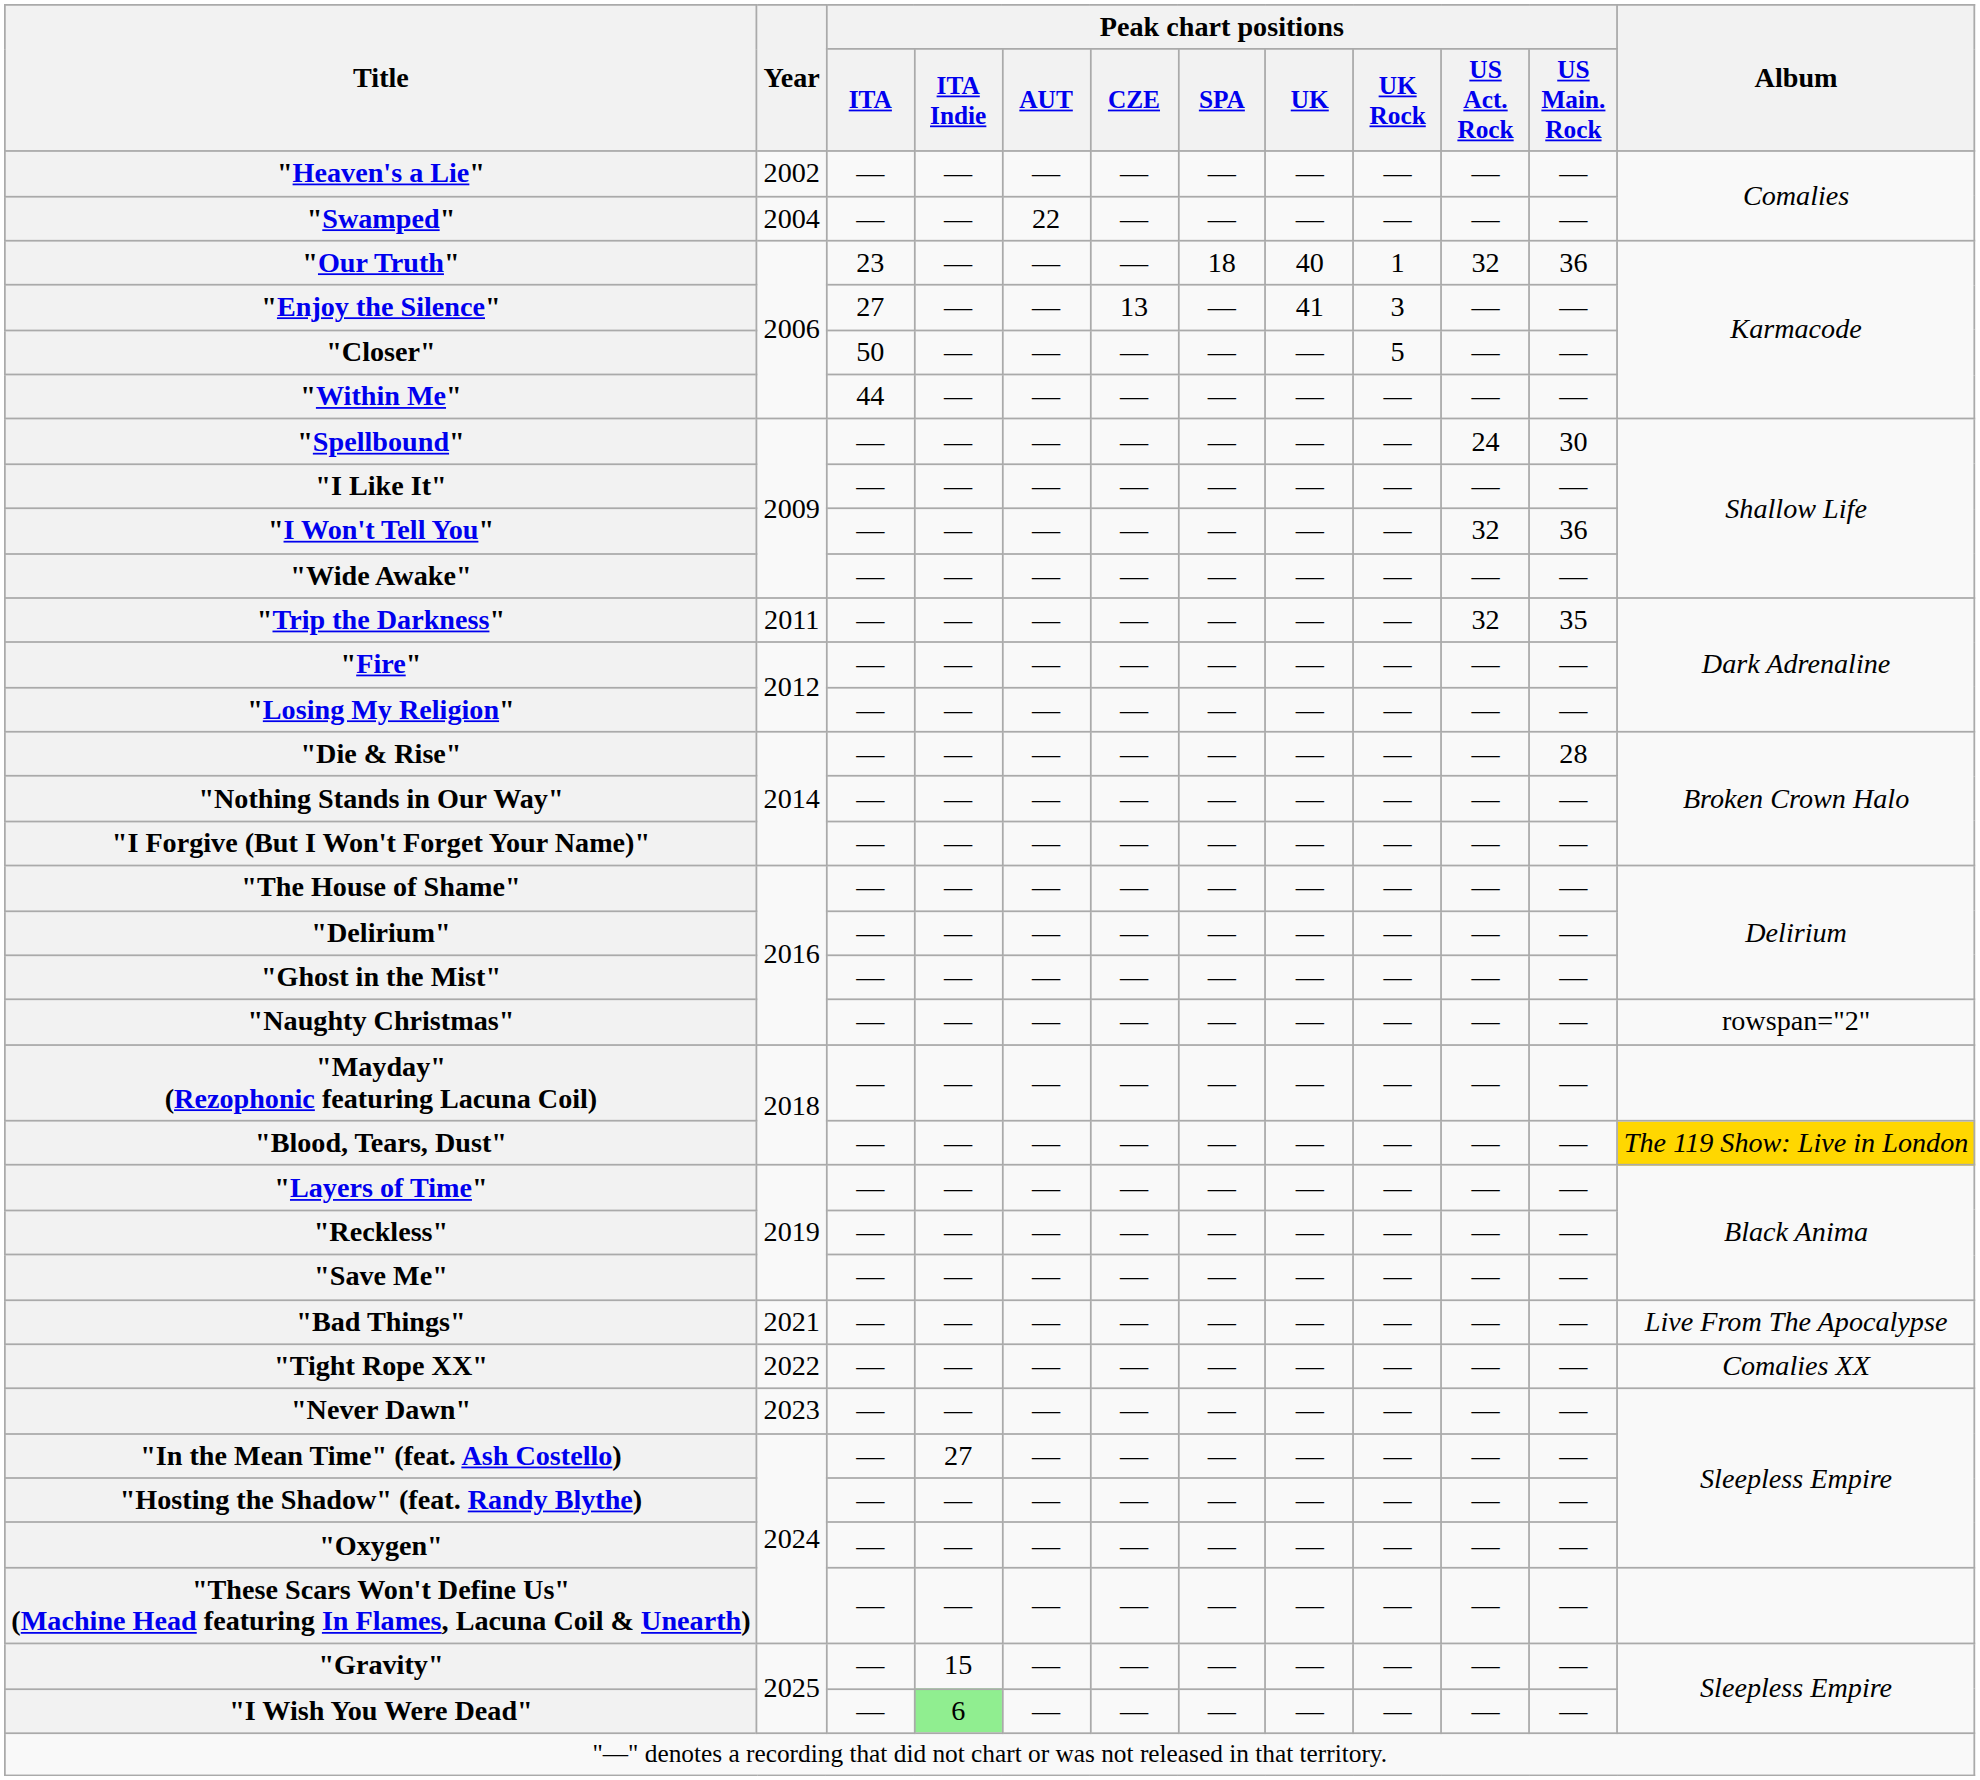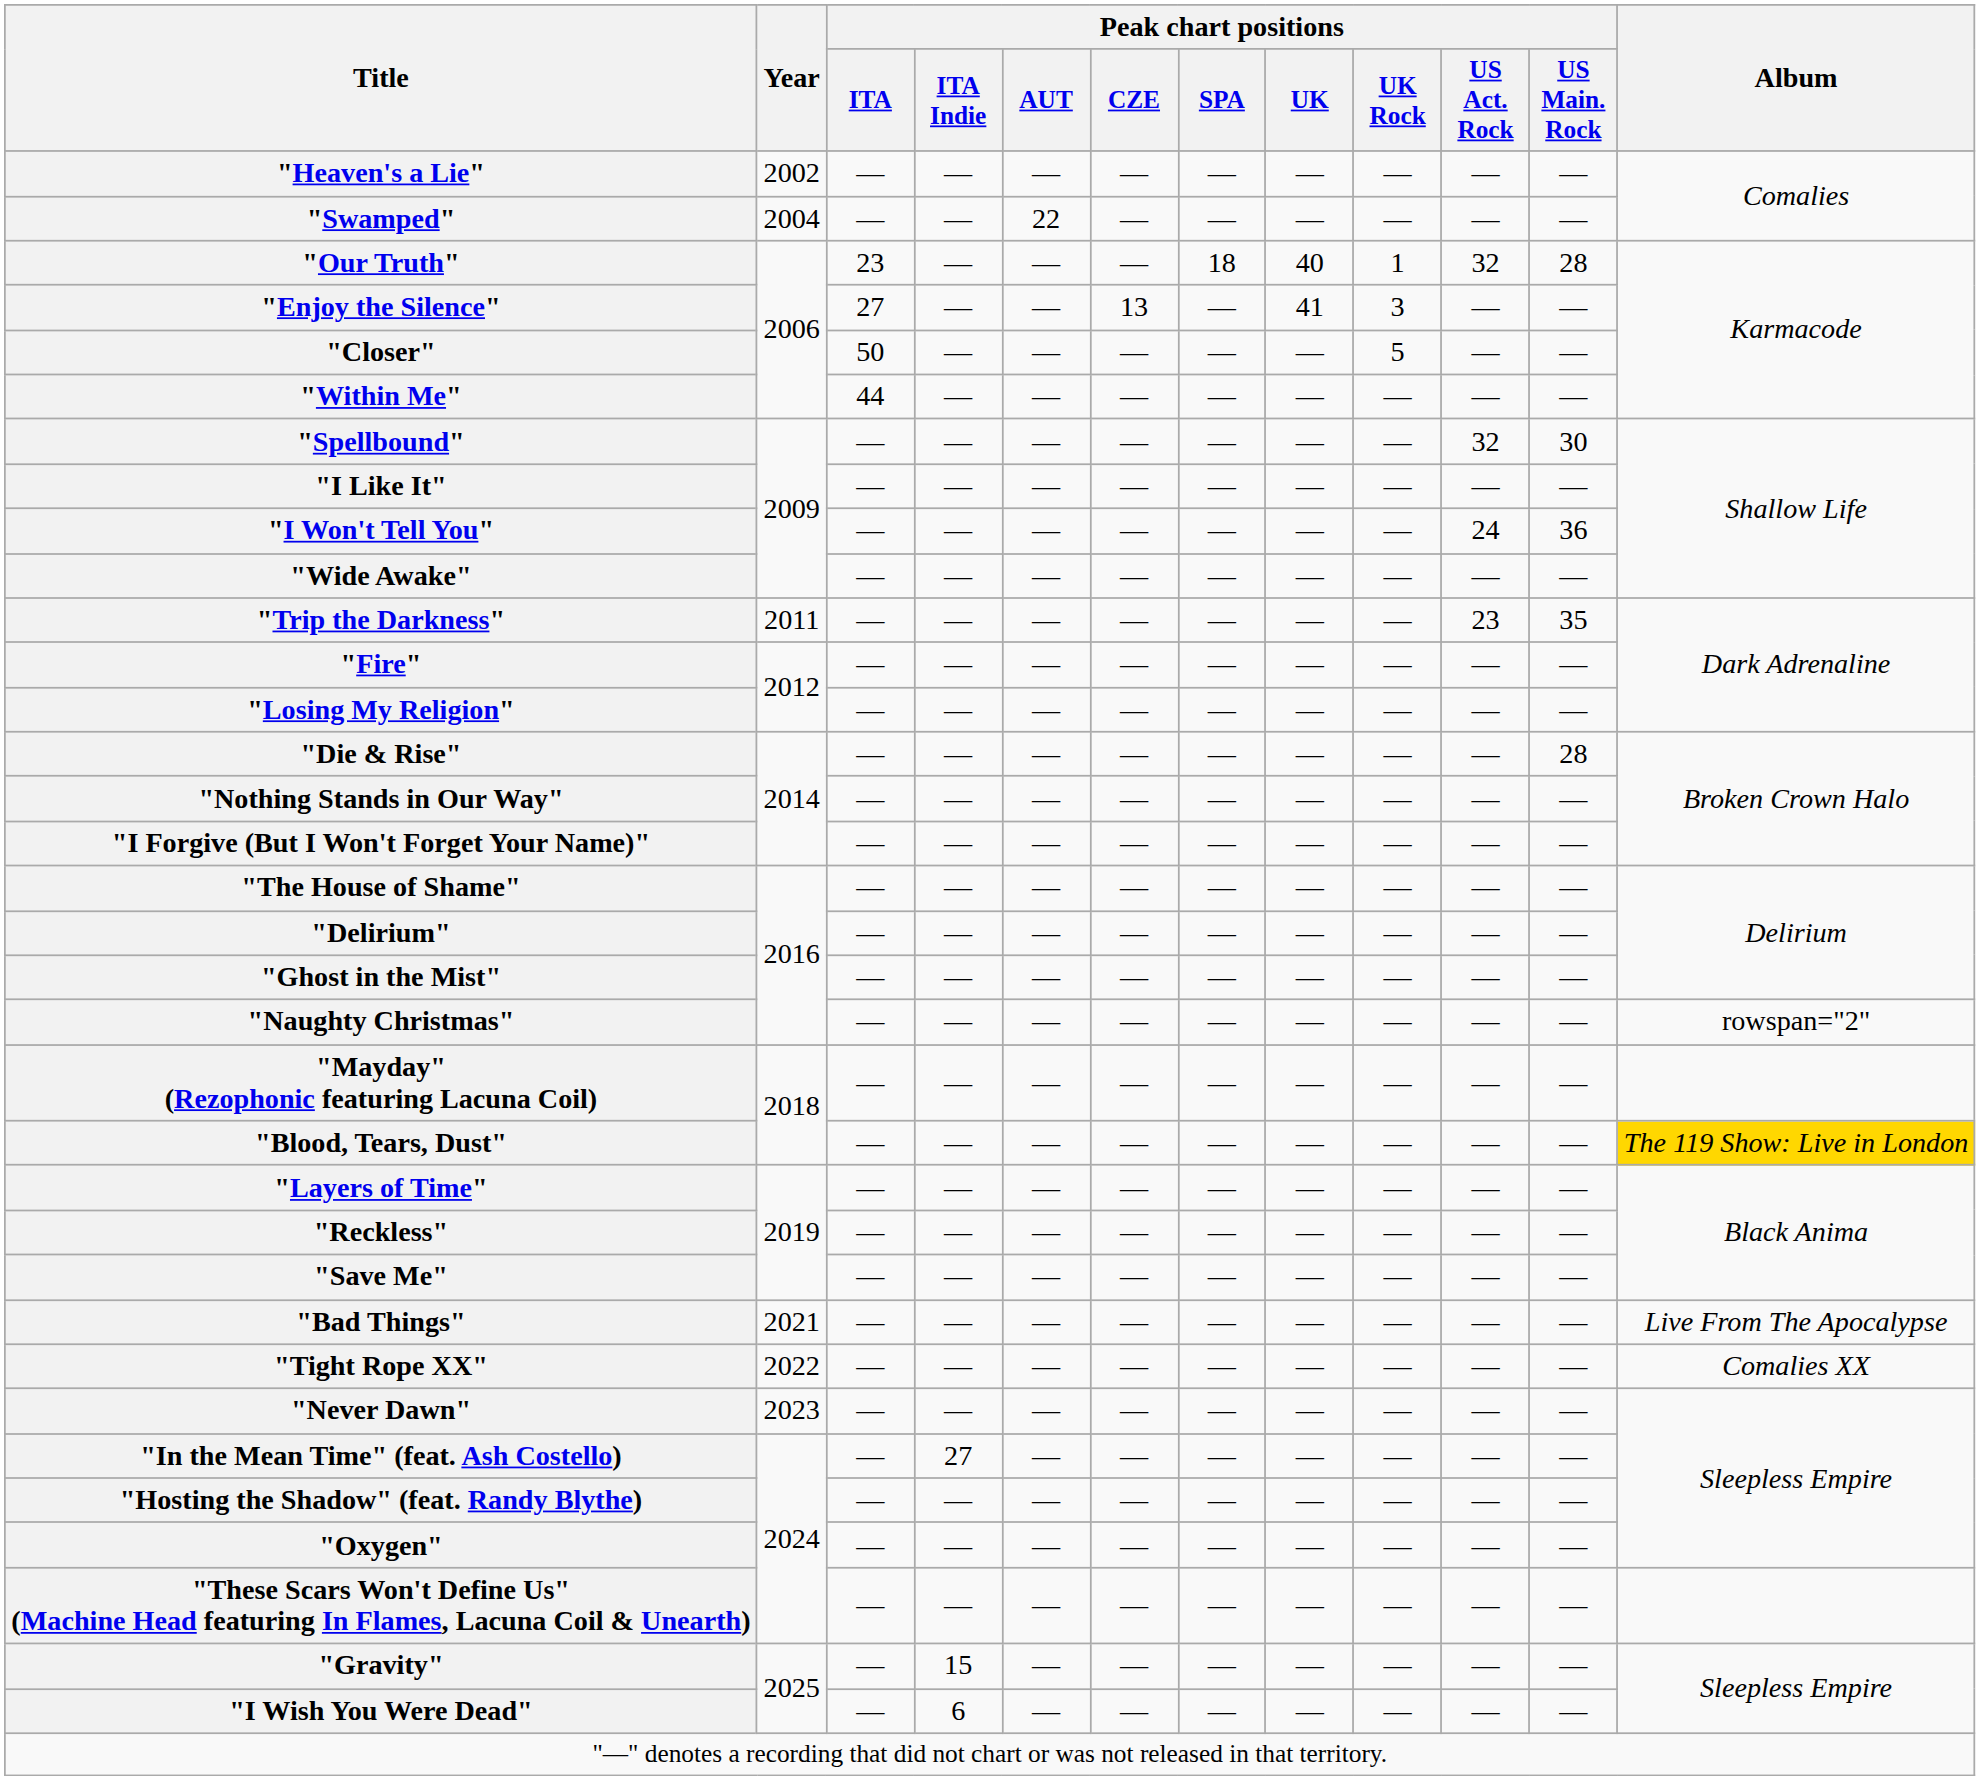(1573, 262) 36 -> (1573, 262) 28
(1486, 441) 24 -> (1486, 441) 32
(1486, 530) 32 -> (1486, 530) 24
(1486, 619) 32 -> (1486, 619) 23
(958, 1710) lightgreen background -> (958, 1710) no background
